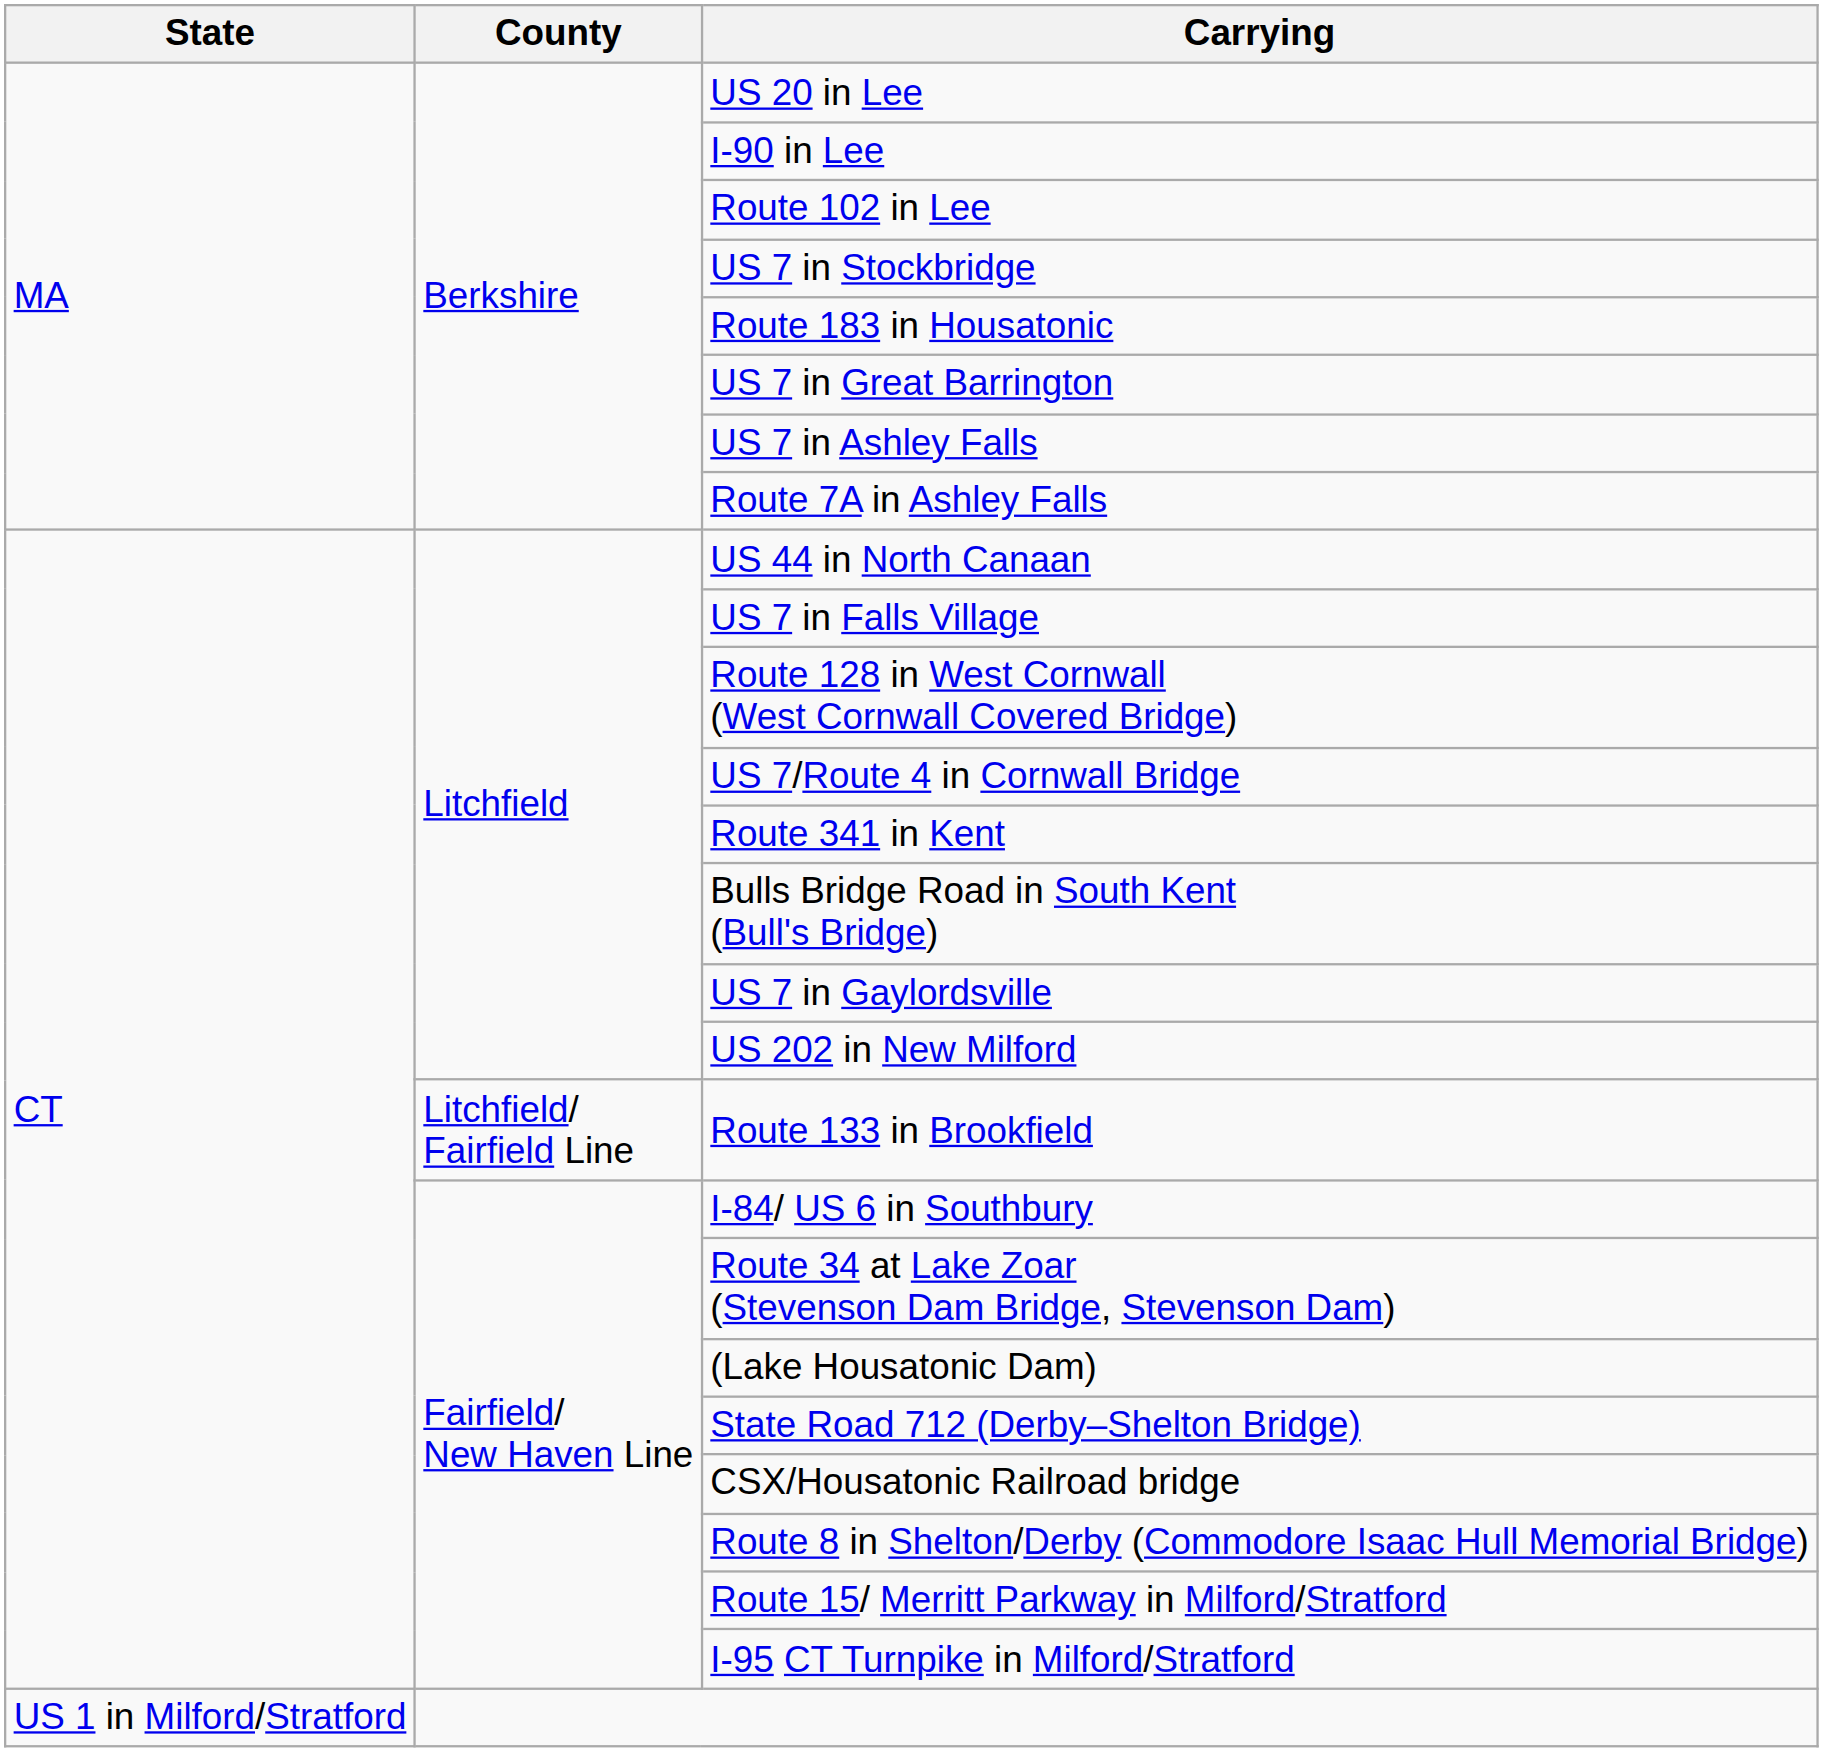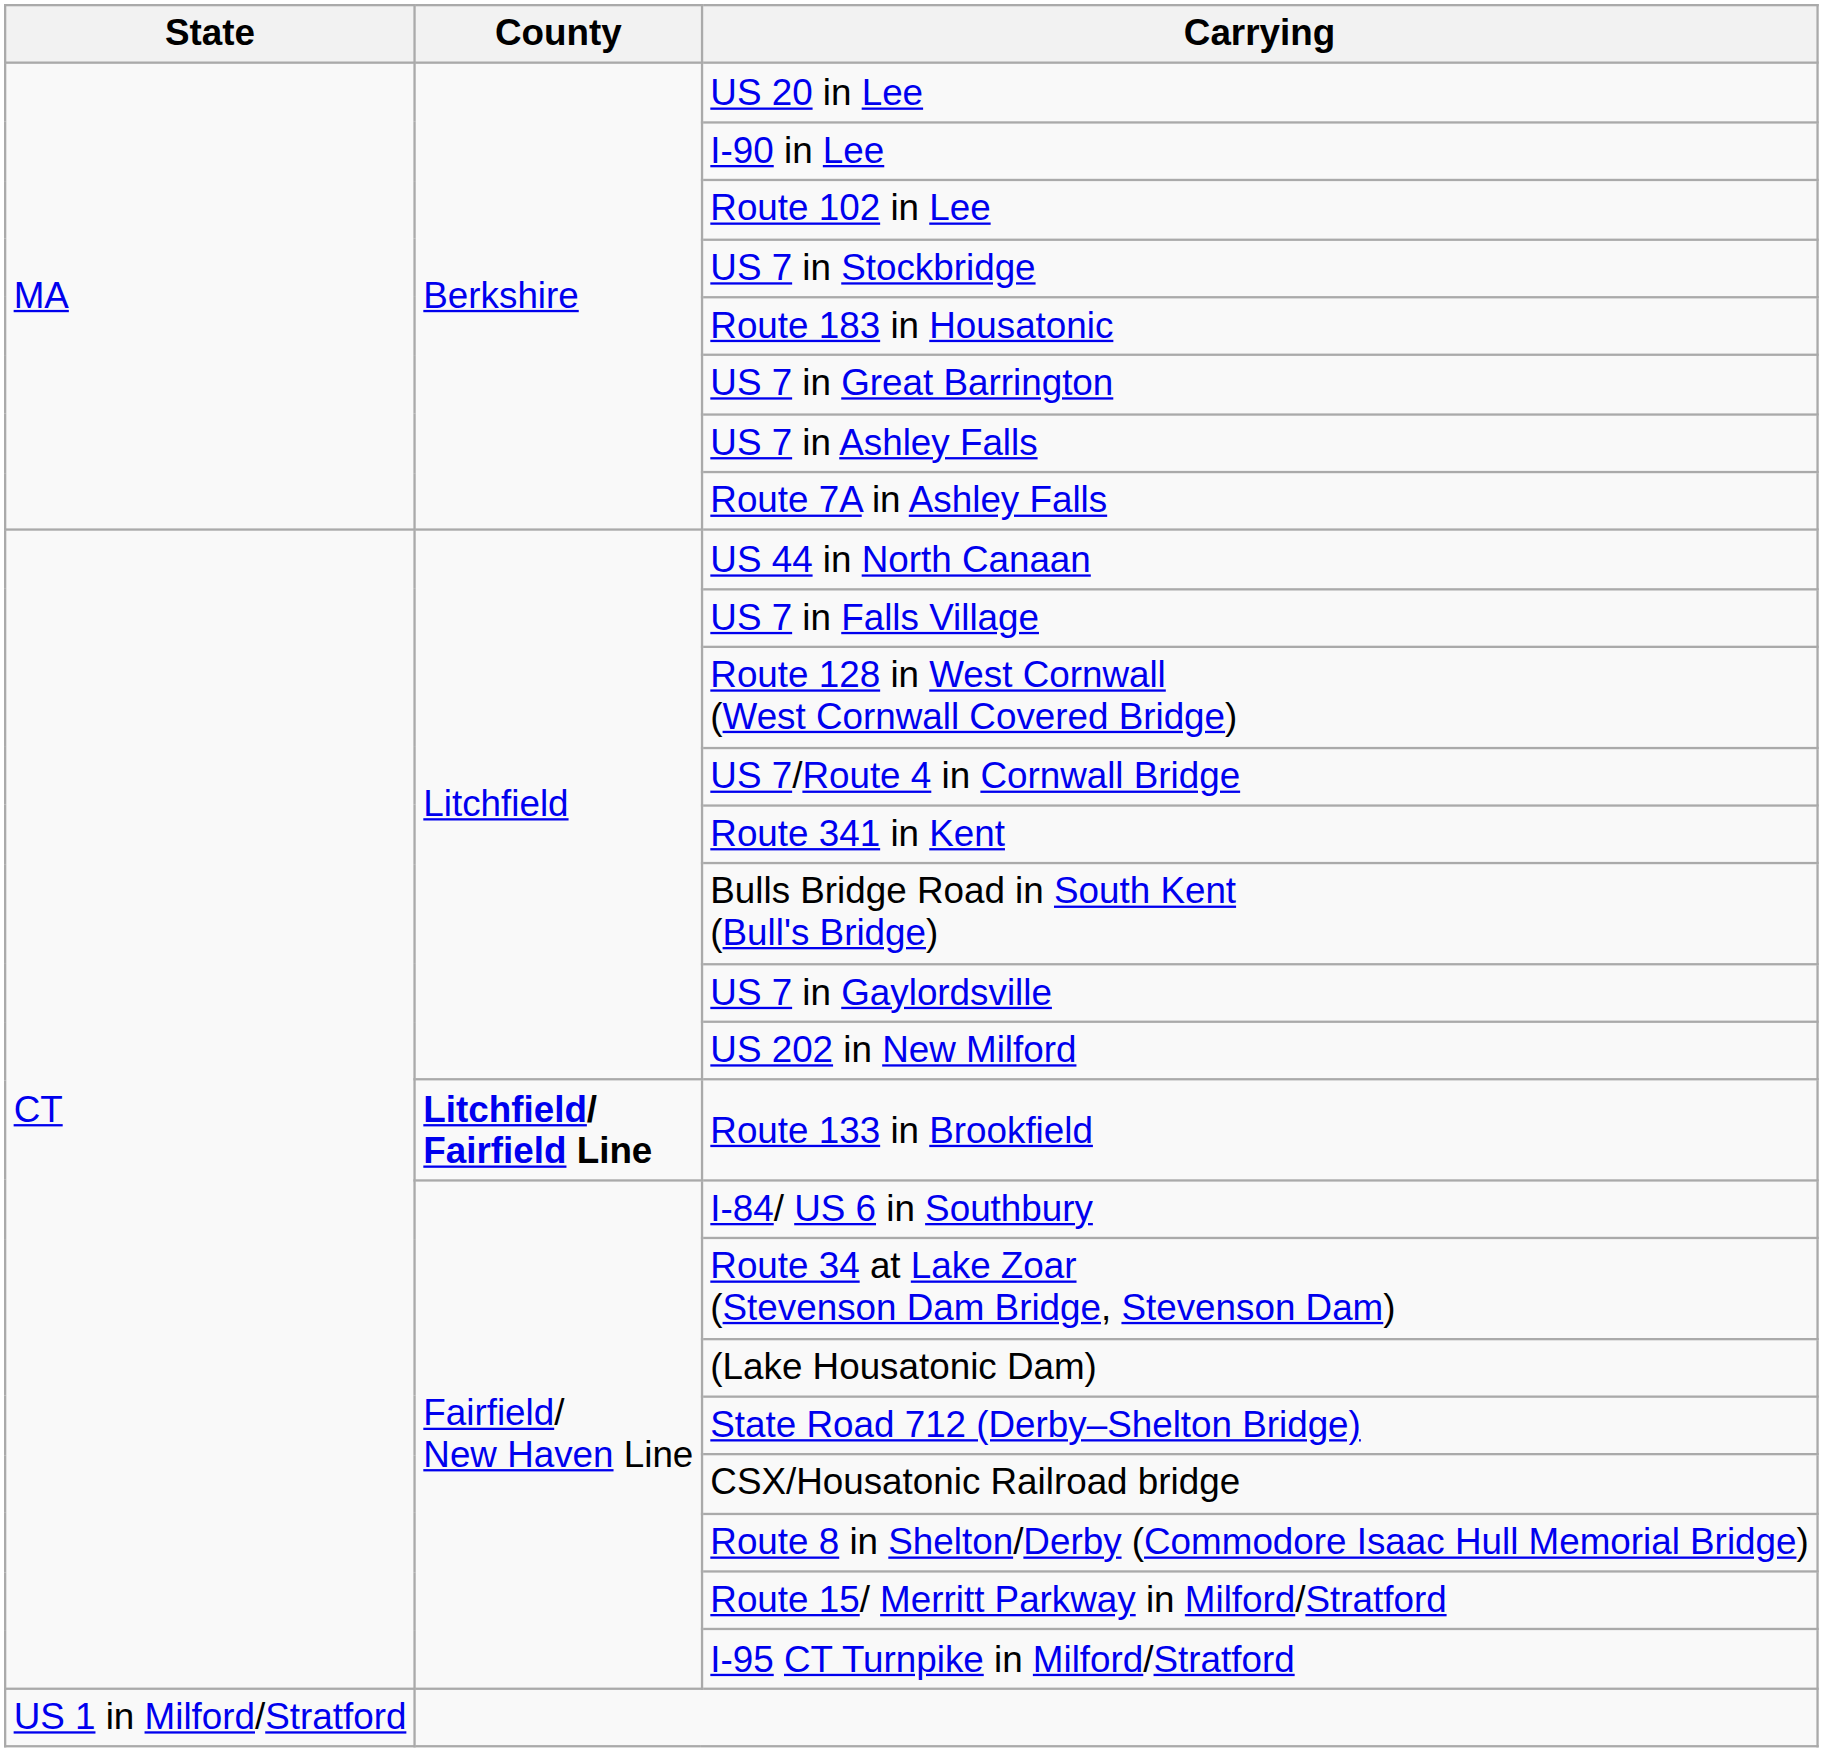(529, 1129) normal -> (538, 1129) bold
